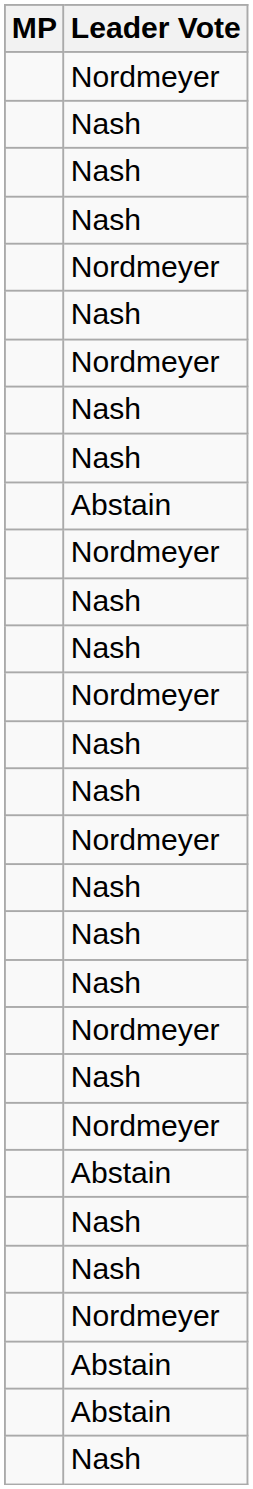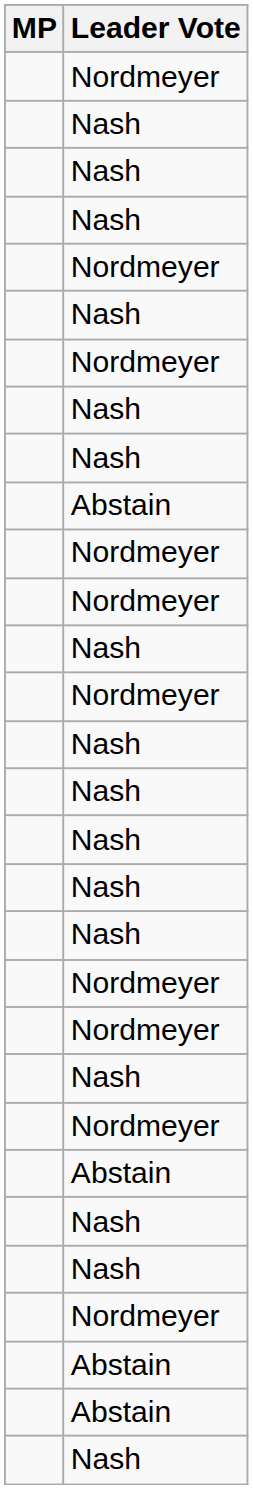(106, 600) Nash -> (145, 600) Nordmeyer
(145, 839) Nordmeyer -> (106, 839) Nash
(106, 982) Nash -> (145, 982) Nordmeyer
